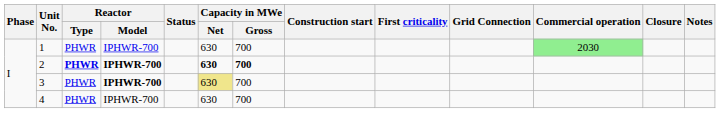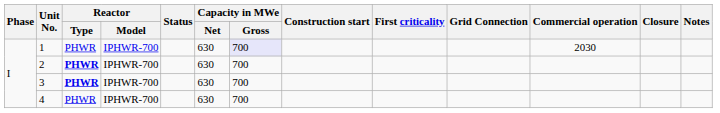(243, 47) no background -> (240, 47) lavender background
(588, 47) lightgreen background -> (585, 47) no background
(133, 64) bold -> (131, 64) normal
(209, 64) bold -> (206, 64) normal
(243, 64) bold -> (240, 64) normal
(80, 82) normal -> (82, 82) bold
(133, 82) bold -> (131, 82) normal
(209, 82) khaki background -> (206, 82) no background
